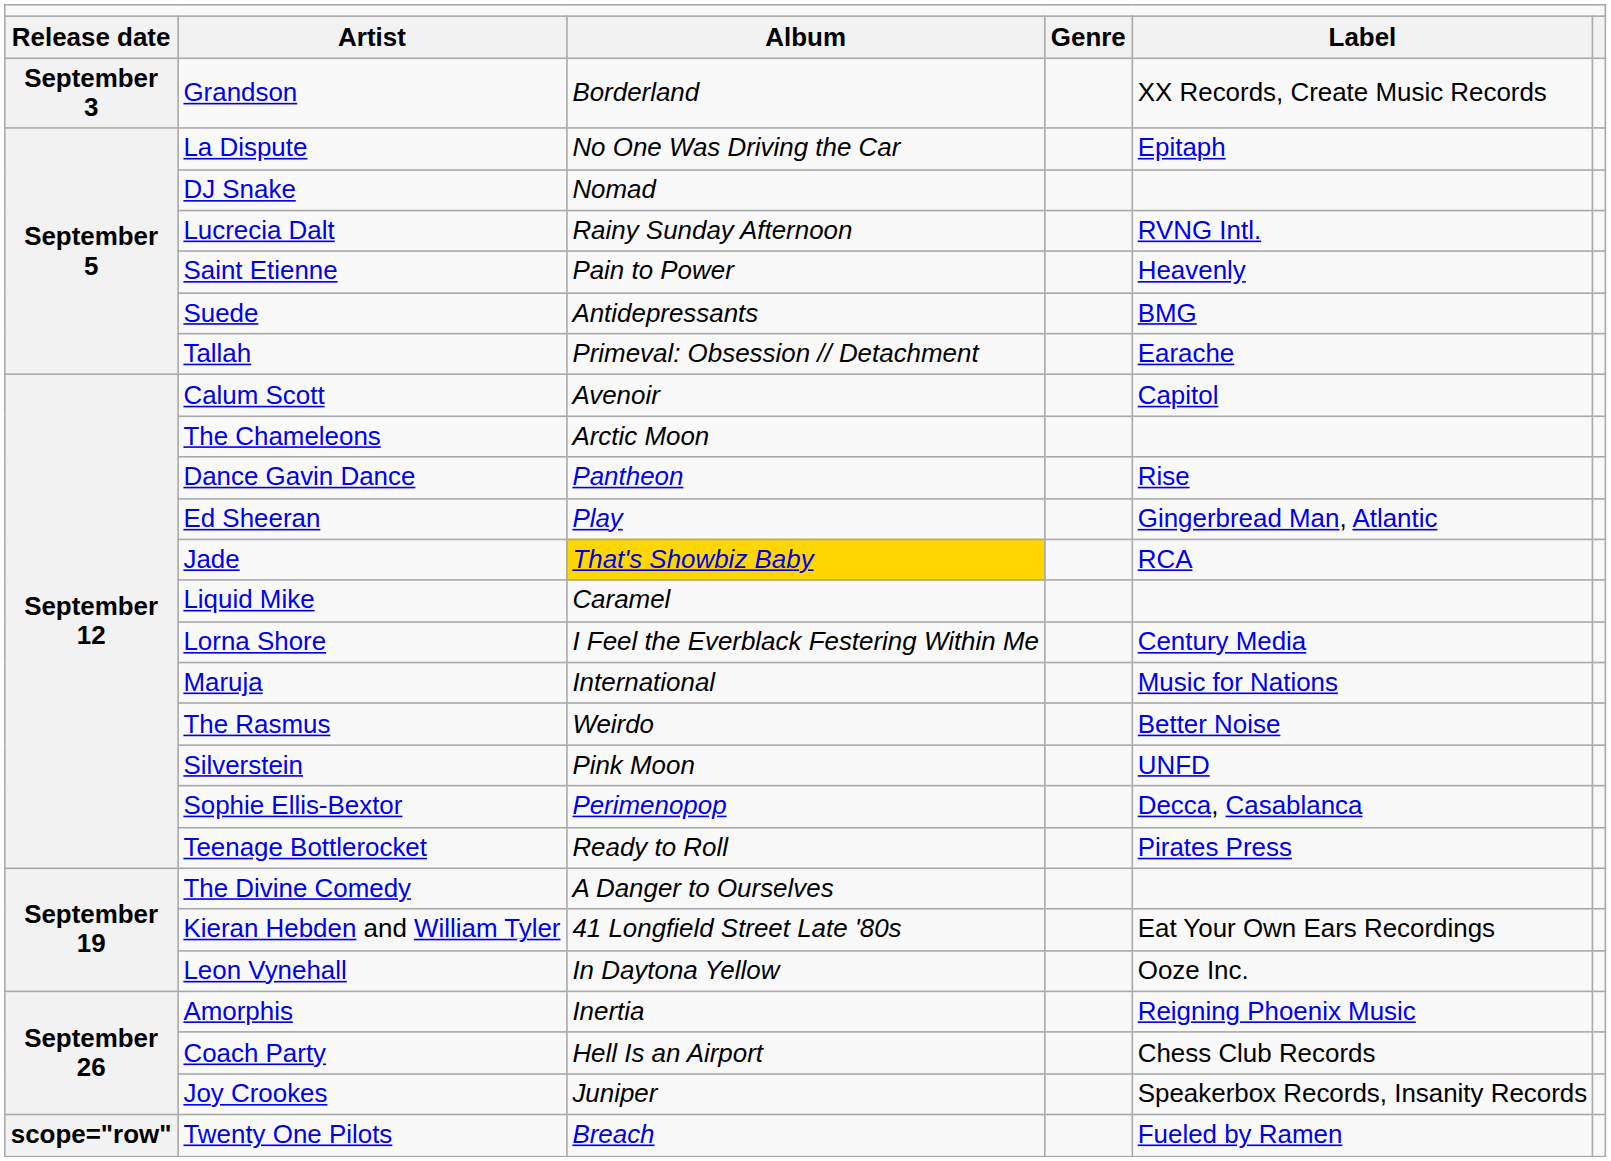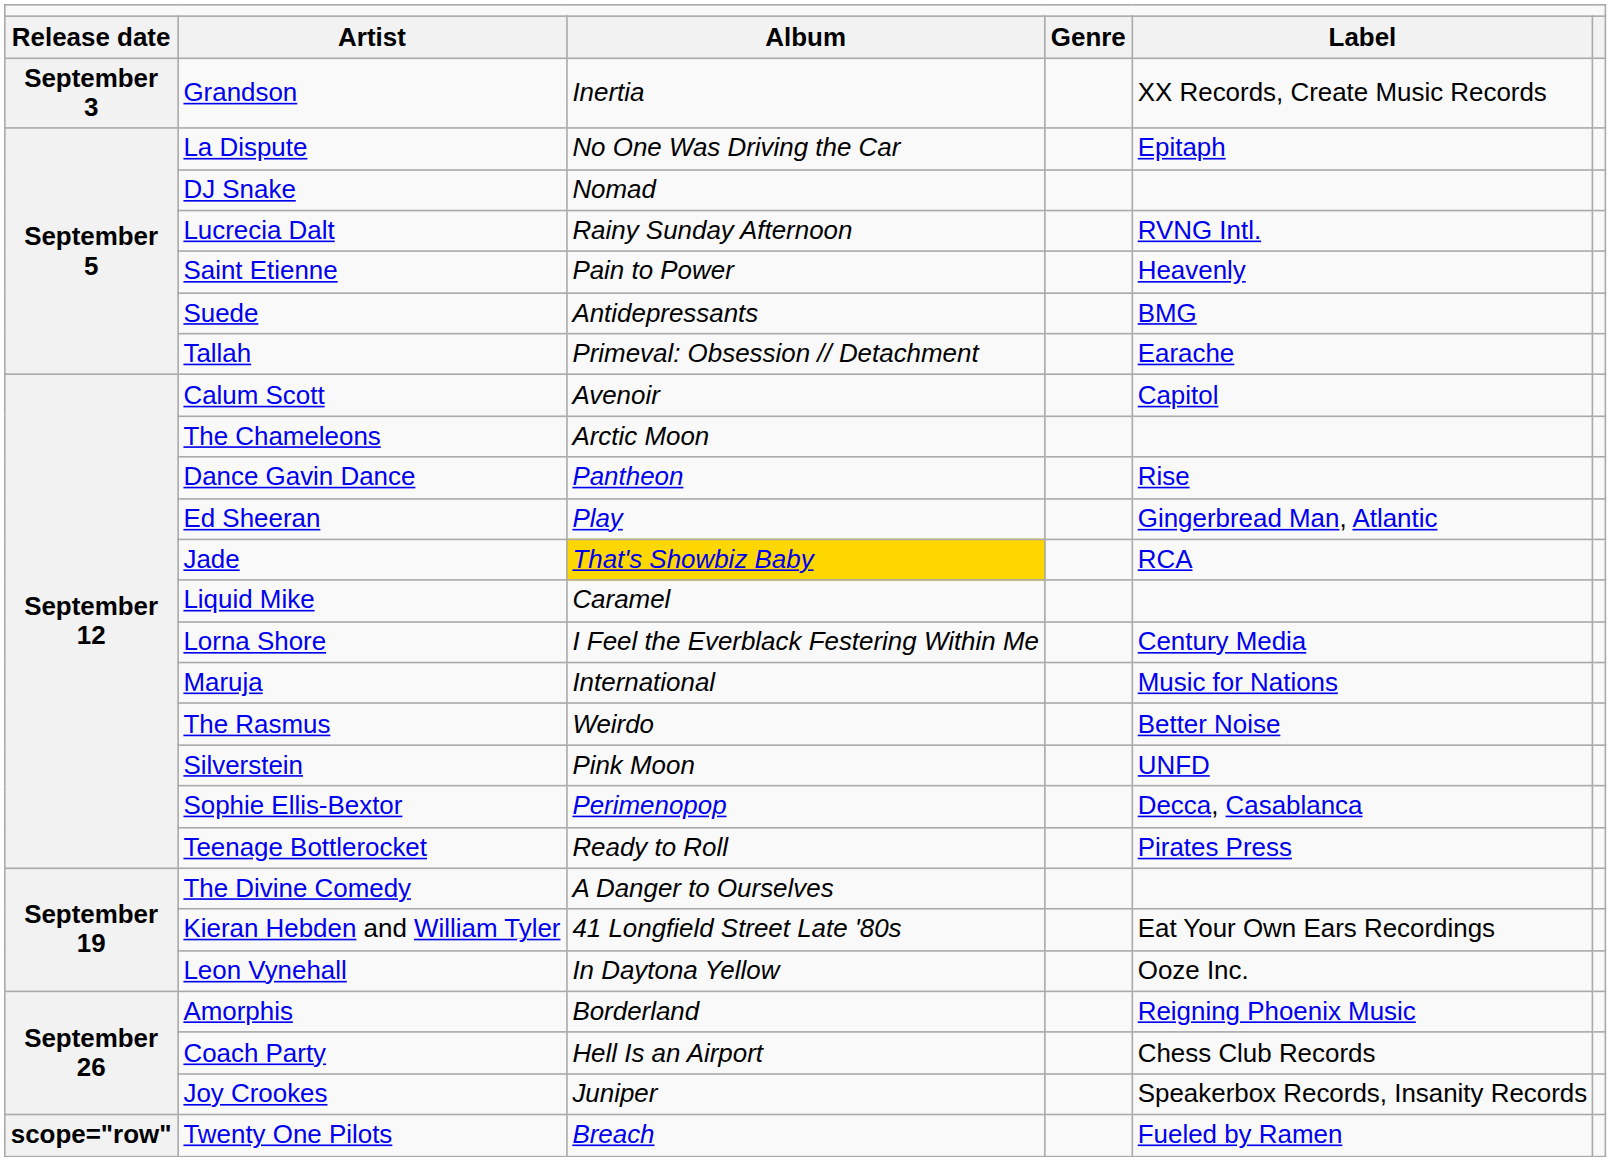(636, 92) Borderland -> (608, 92) Inertia
(608, 1011) Inertia -> (636, 1011) Borderland
